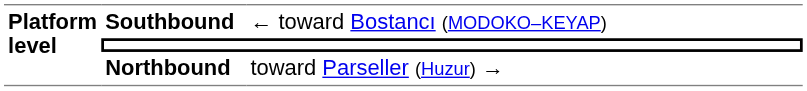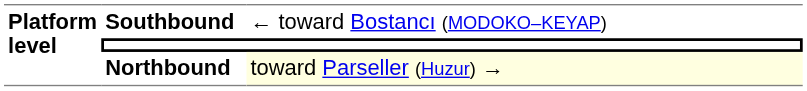(377, 68) no background -> (377, 68) lightyellow background
